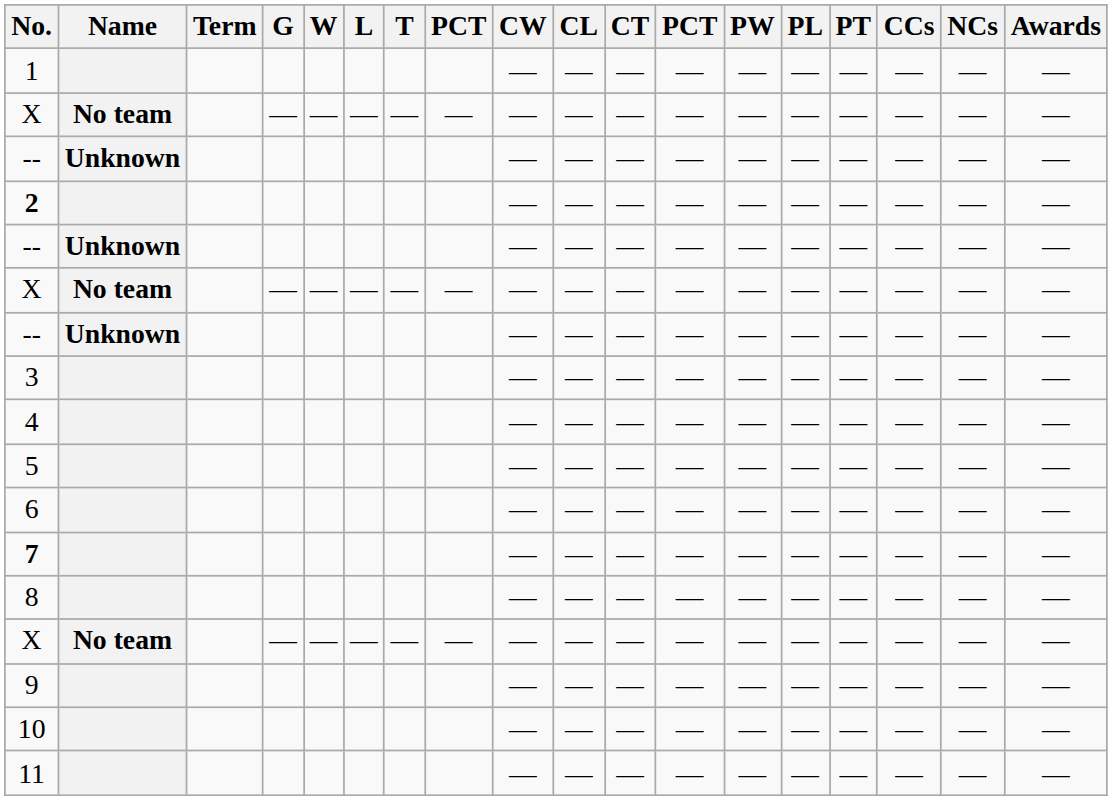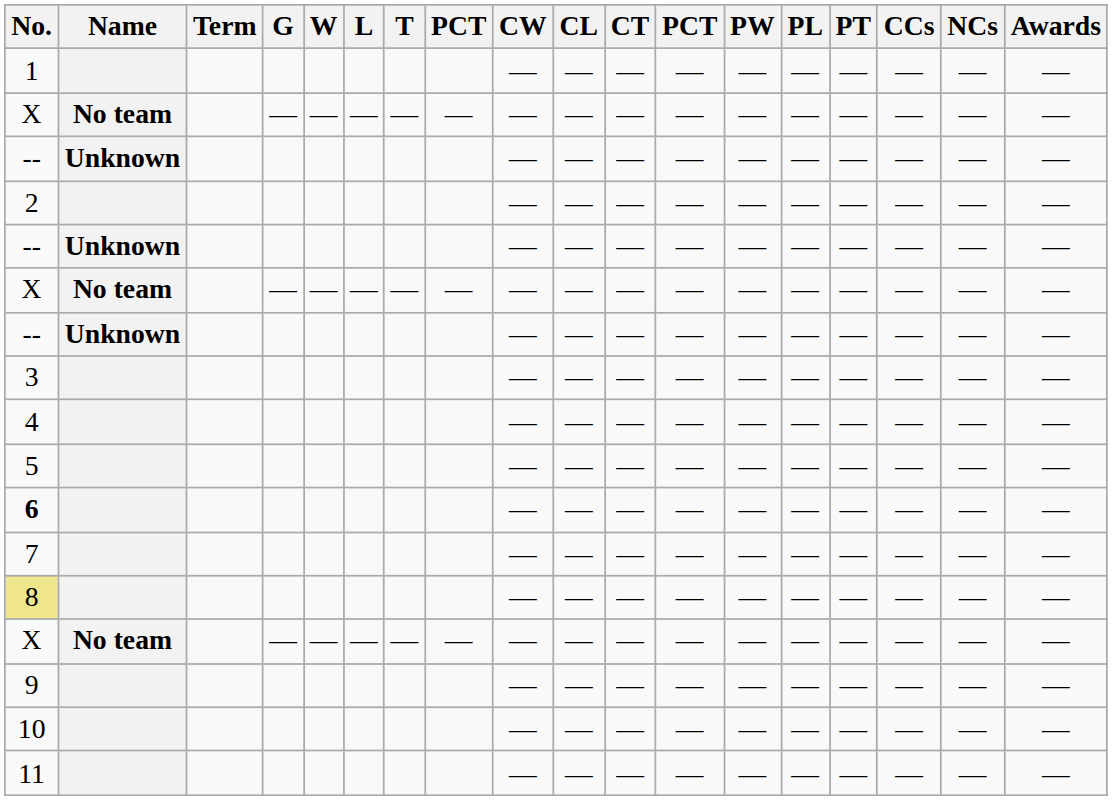(32, 202) bold -> (32, 202) normal
(32, 509) normal -> (32, 509) bold
(32, 553) bold -> (32, 553) normal
(32, 597) no background -> (32, 597) khaki background
